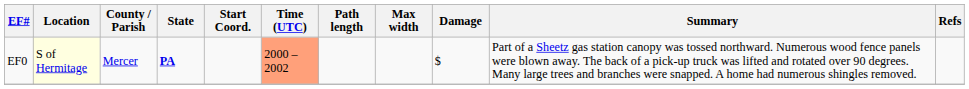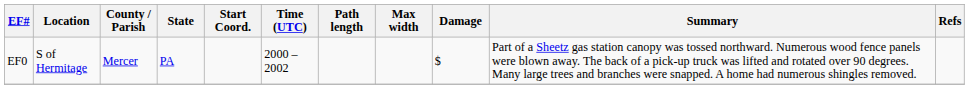(62, 60) lightyellow background -> (62, 60) no background
(167, 60) bold -> (167, 60) normal
(281, 60) lightsalmon background -> (281, 60) no background
